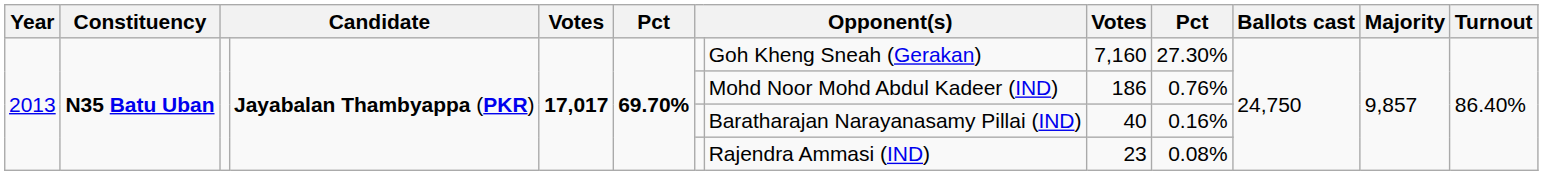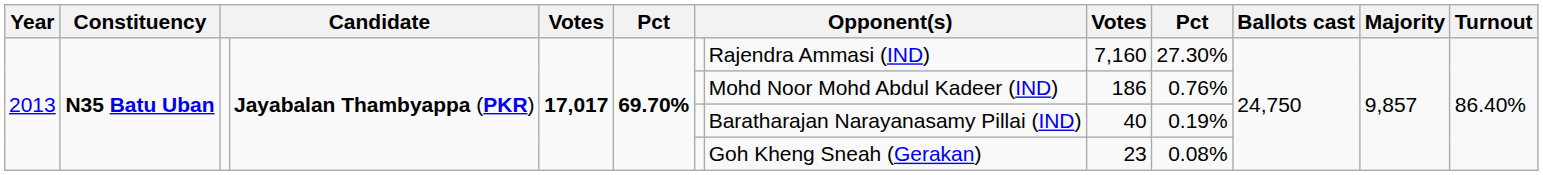(845, 54) Goh Kheng Sneah (Gerakan) -> (819, 54) Rajendra Ammasi (IND)
(1198, 121) 0.16% -> (1198, 121) 0.19%
(819, 154) Rajendra Ammasi (IND) -> (845, 154) Goh Kheng Sneah (Gerakan)
